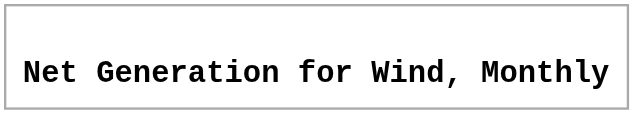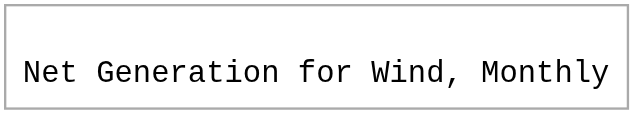(316, 73) bold -> (316, 73) normal
